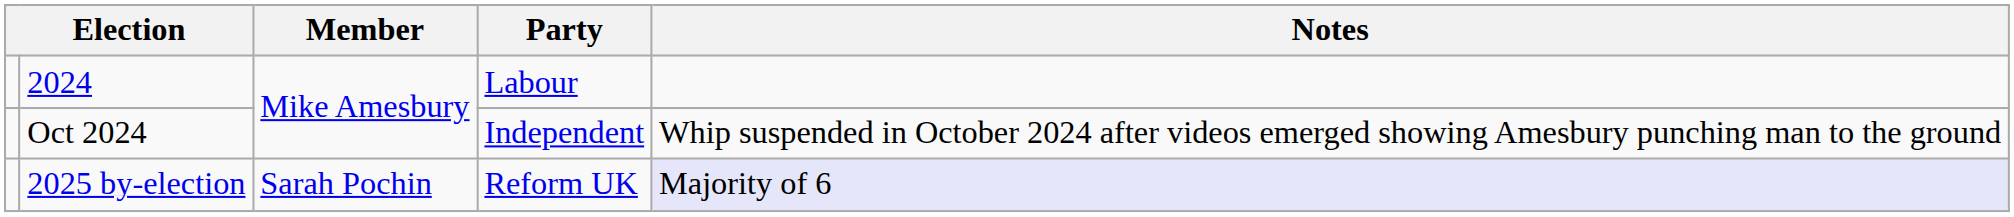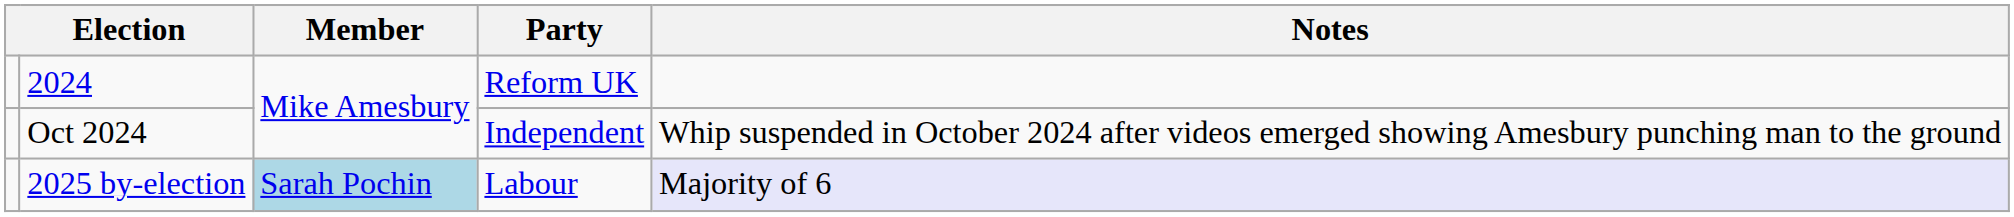(531, 81) Labour -> (561, 81) Reform UK
(346, 183) no background -> (346, 183) lightblue background
(561, 183) Reform UK -> (531, 183) Labour
